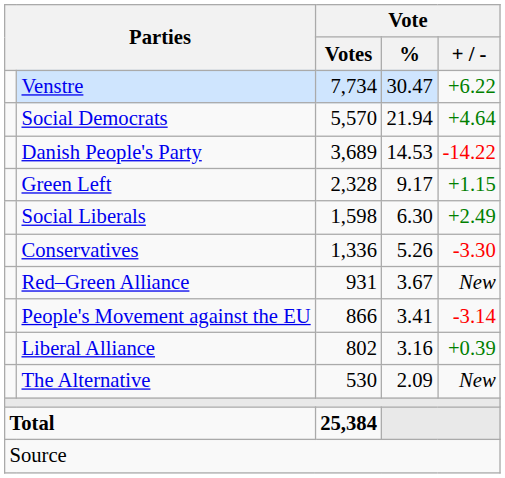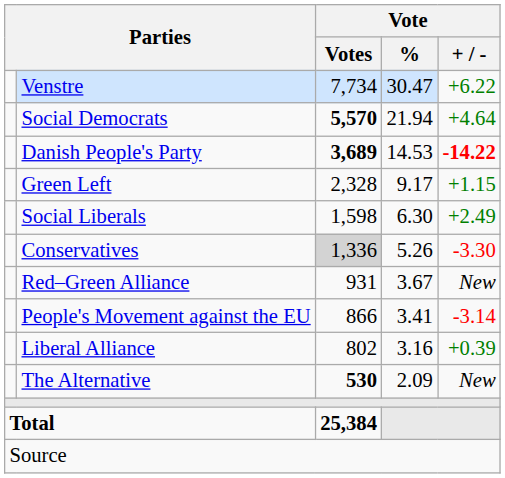(354, 119) normal -> (354, 119) bold
(354, 151) normal -> (354, 151) bold
(469, 151) normal -> (469, 151) bold
(354, 250) no background -> (354, 250) lightgrey background
(361, 380) normal -> (361, 380) bold
